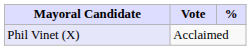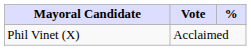(43, 34) lavender background -> (43, 34) no background
